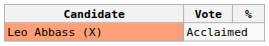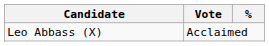(55, 32) lightsalmon background -> (55, 32) no background
